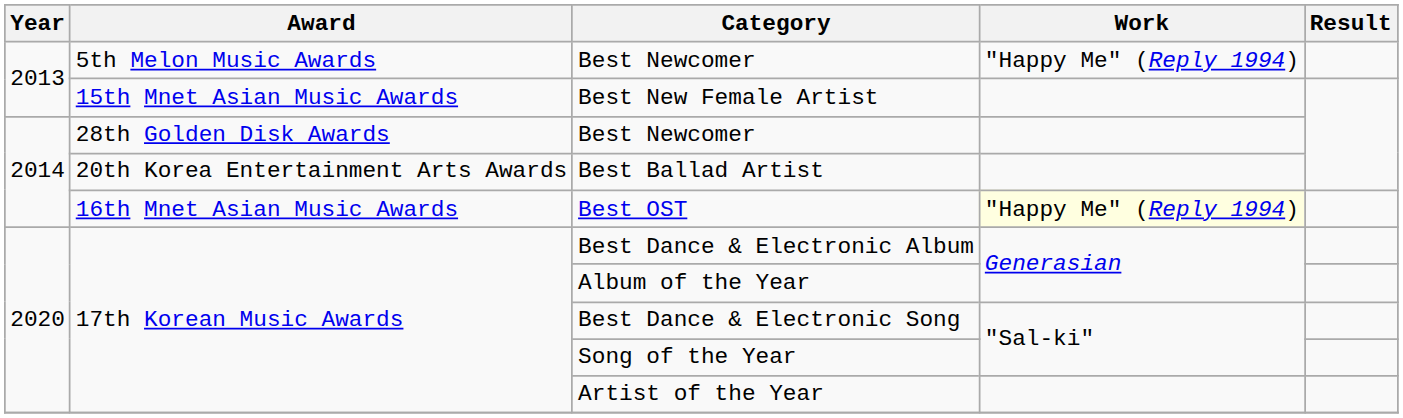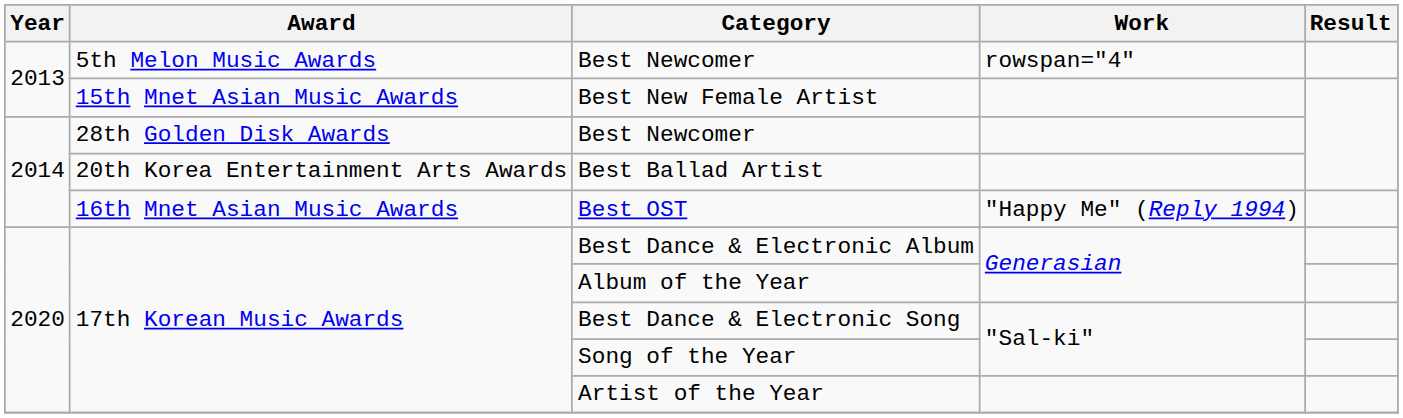(1142, 60) "Happy Me" (Reply 1994) -> (1060, 60) rowspan="4"
(1142, 209) lightyellow background -> (1142, 209) no background
